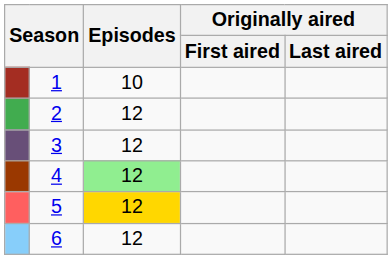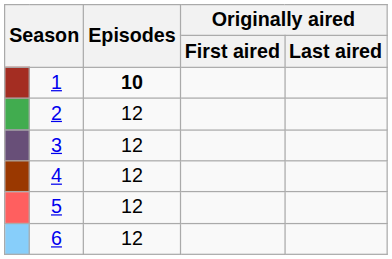(132, 82) normal -> (132, 82) bold
(132, 176) lightgreen background -> (132, 176) no background
(132, 207) gold background -> (132, 207) no background
